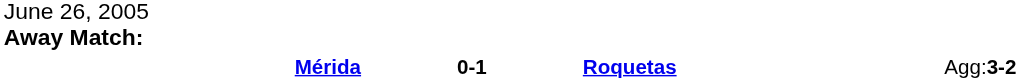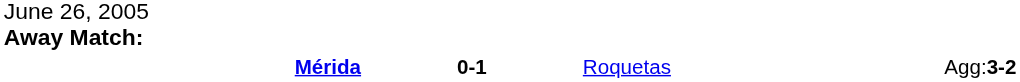(630, 66) bold -> (627, 66) normal
